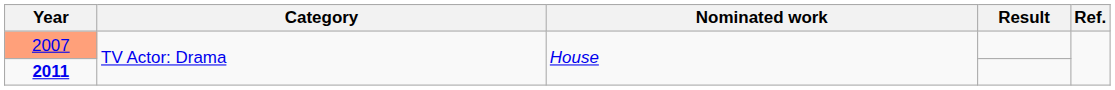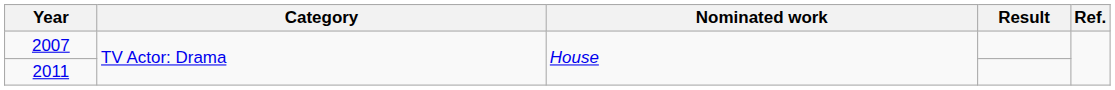(51, 44) lightsalmon background -> (51, 44) no background
(51, 71) bold -> (51, 71) normal
